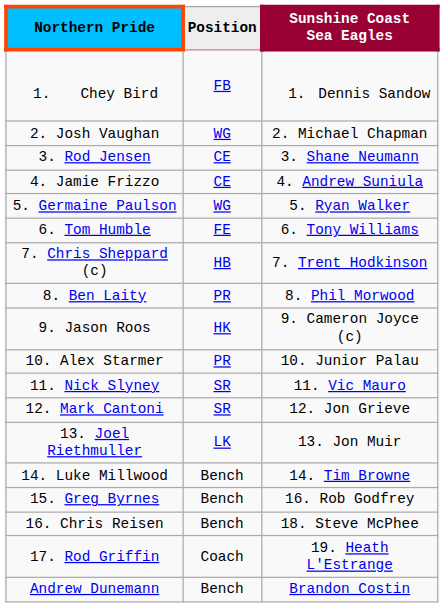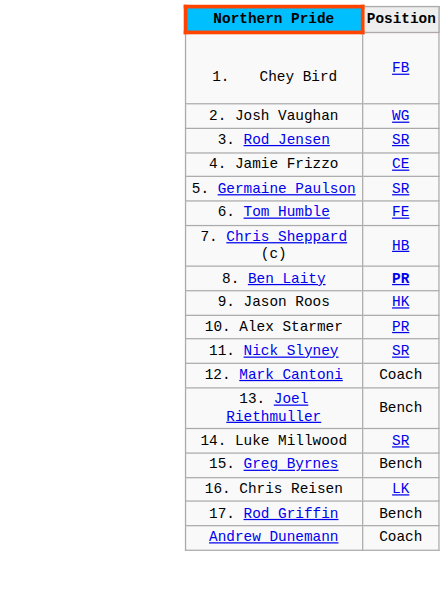- column: (350, 28)
(222, 158) CE -> (401, 141) SR
(222, 206) WG -> (401, 189) SR
(222, 296) normal -> (401, 279) bold
(222, 410) SR -> (401, 375) Coach
(222, 443) LK -> (401, 408) Bench
(222, 475) Bench -> (401, 441) SR
(222, 524) Bench -> (401, 489) LK
(222, 556) Coach -> (401, 513) Bench
(222, 589) Bench -> (401, 538) Coach
